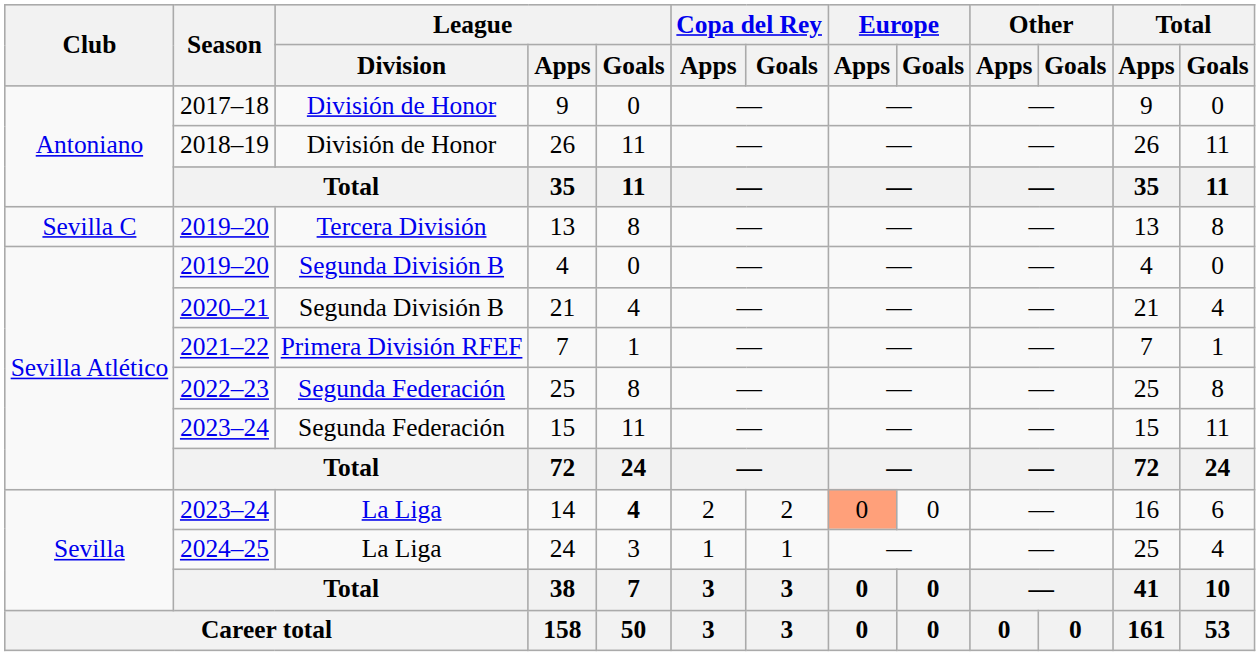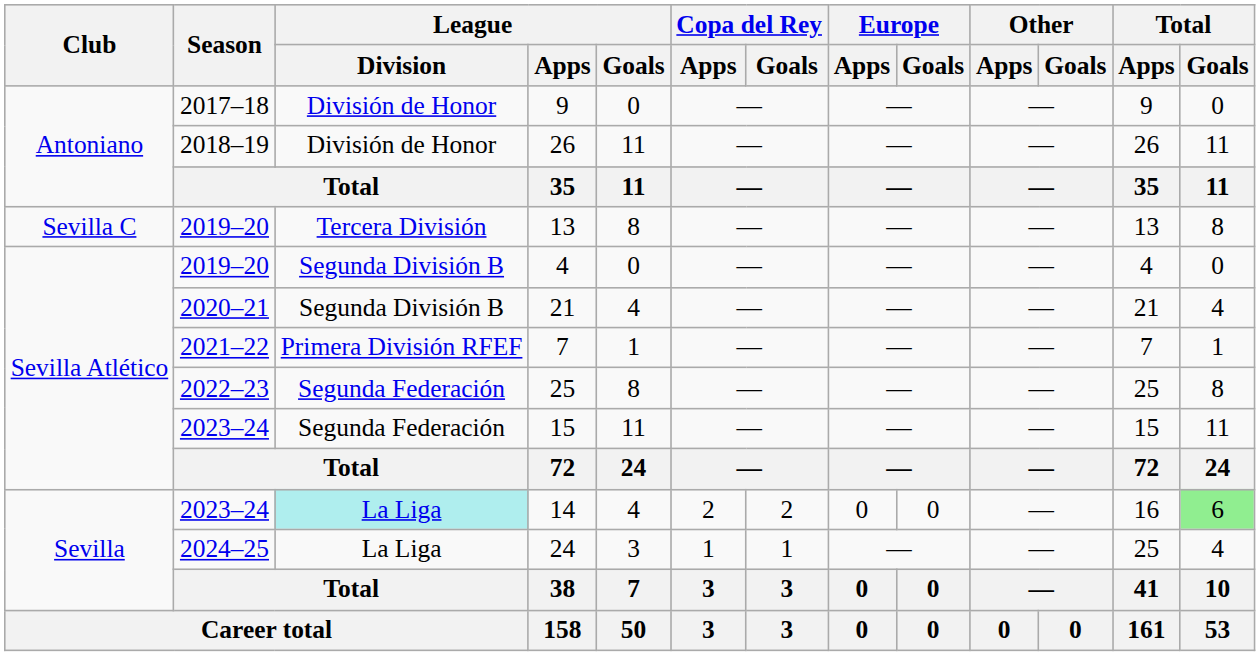(402, 508) no background -> (402, 508) paleturquoise background
(634, 508) bold -> (634, 508) normal
(862, 508) lightsalmon background -> (862, 508) no background
(1218, 508) no background -> (1218, 508) lightgreen background
